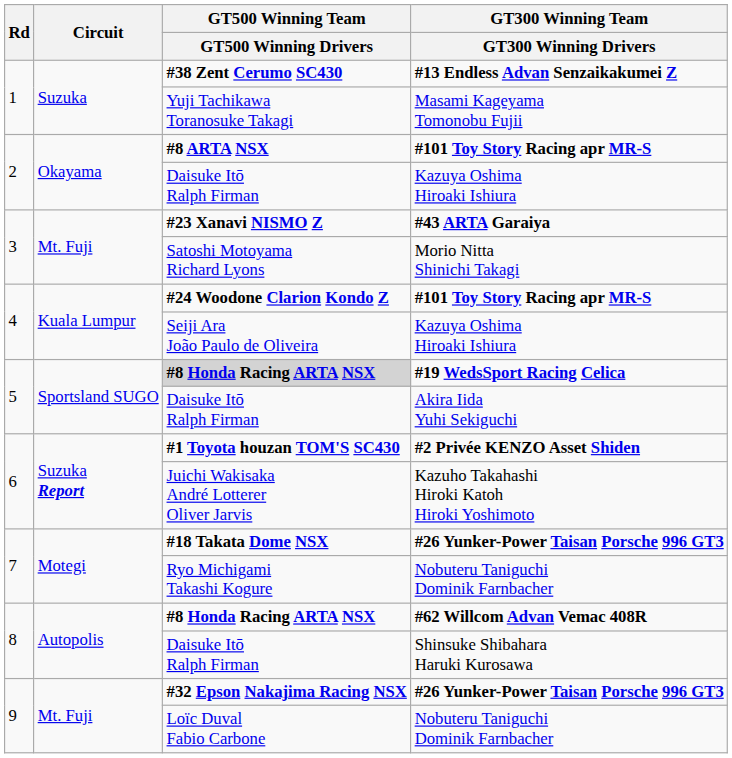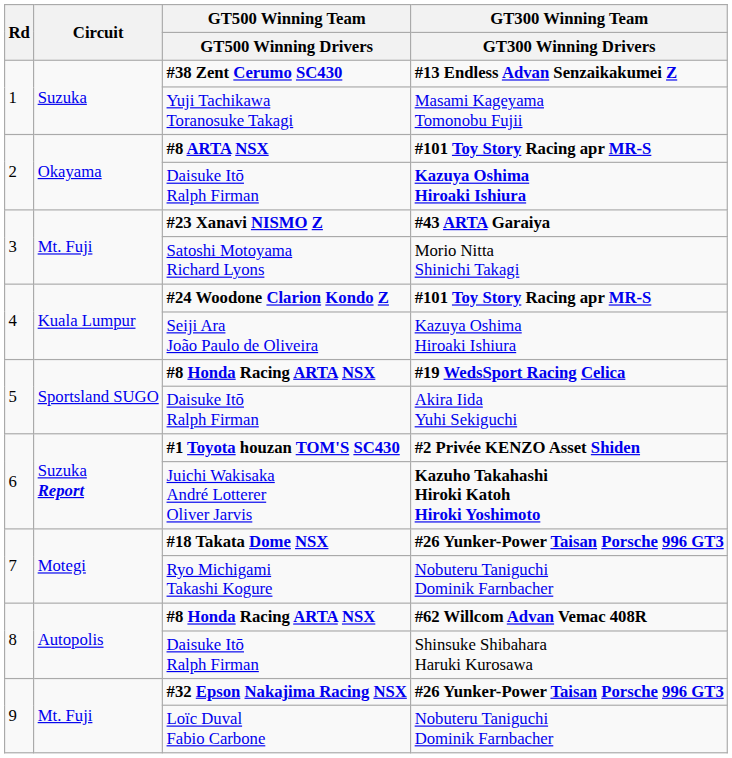(468, 185) normal -> (472, 185) bold
(271, 373) lightgrey background -> (271, 373) no background
(476, 495) normal -> (481, 495) bold
